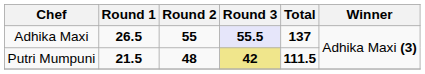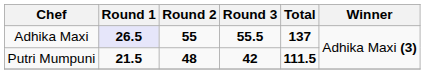(129, 36) no background -> (129, 36) lavender background
(250, 36) lavender background -> (250, 36) no background
(250, 58) khaki background -> (250, 58) no background
